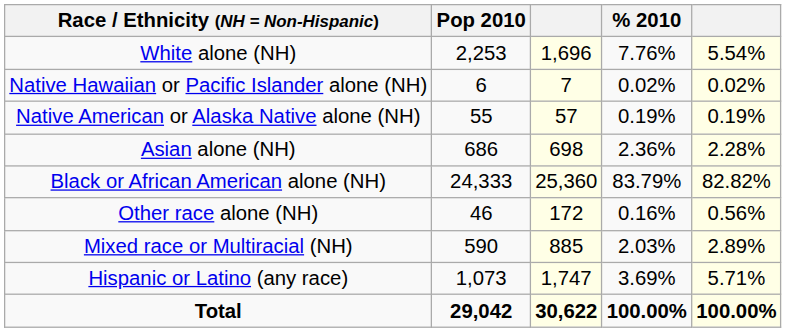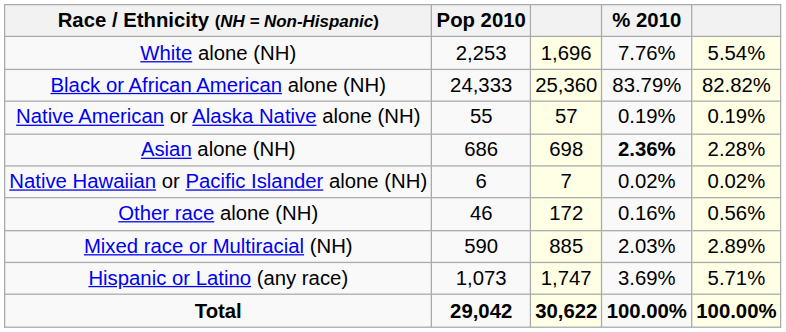rows swapped: (218, 181) <-> (218, 85)
(647, 149) normal -> (647, 149) bold
